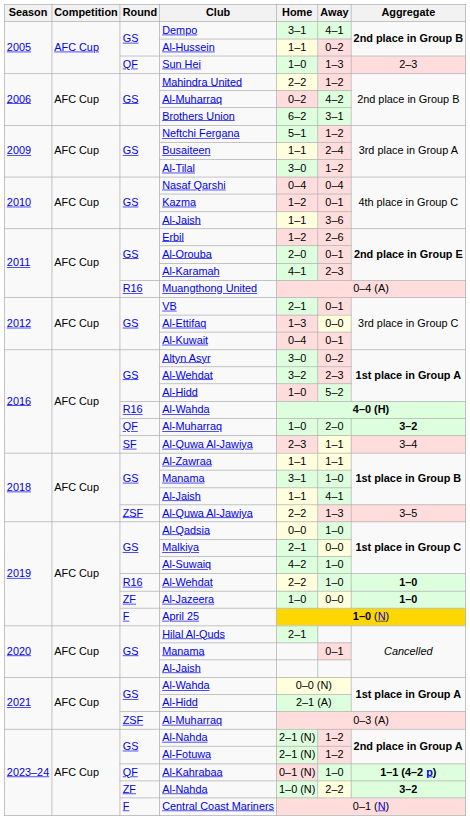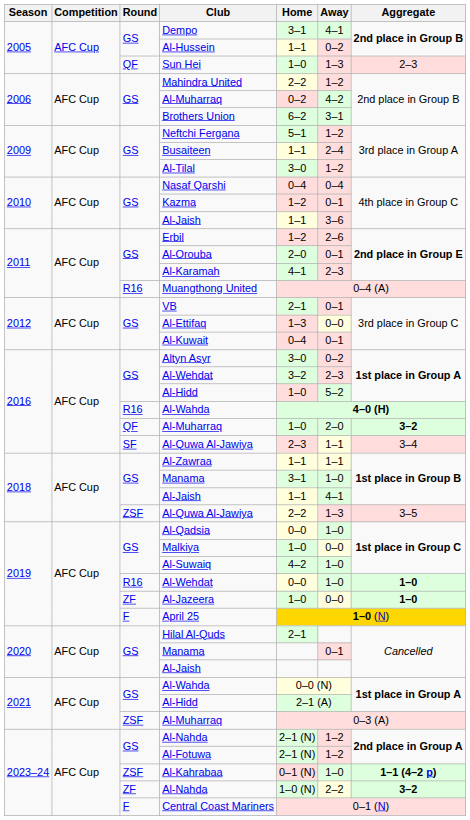(297, 548) 2–1 -> (297, 548) 1–0
(297, 582) 2–2 -> (297, 582) 0–0
(130, 772) QF -> (133, 772) ZSF
